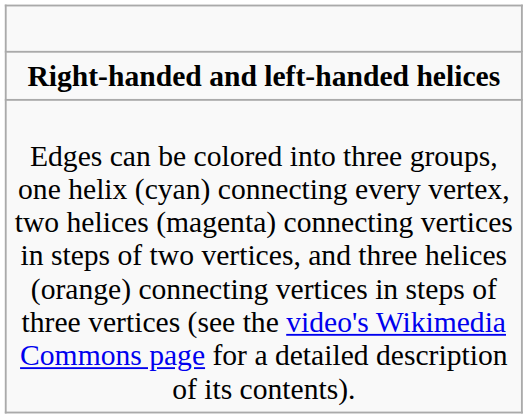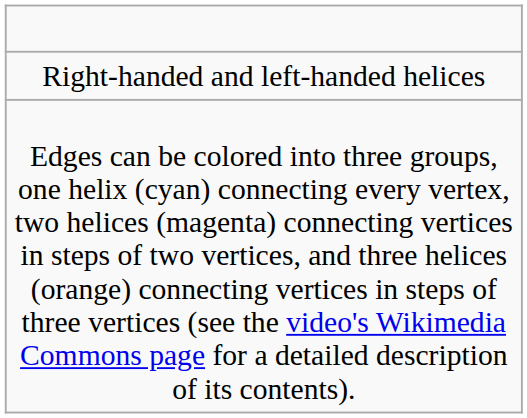(264, 75) bold -> (264, 75) normal
